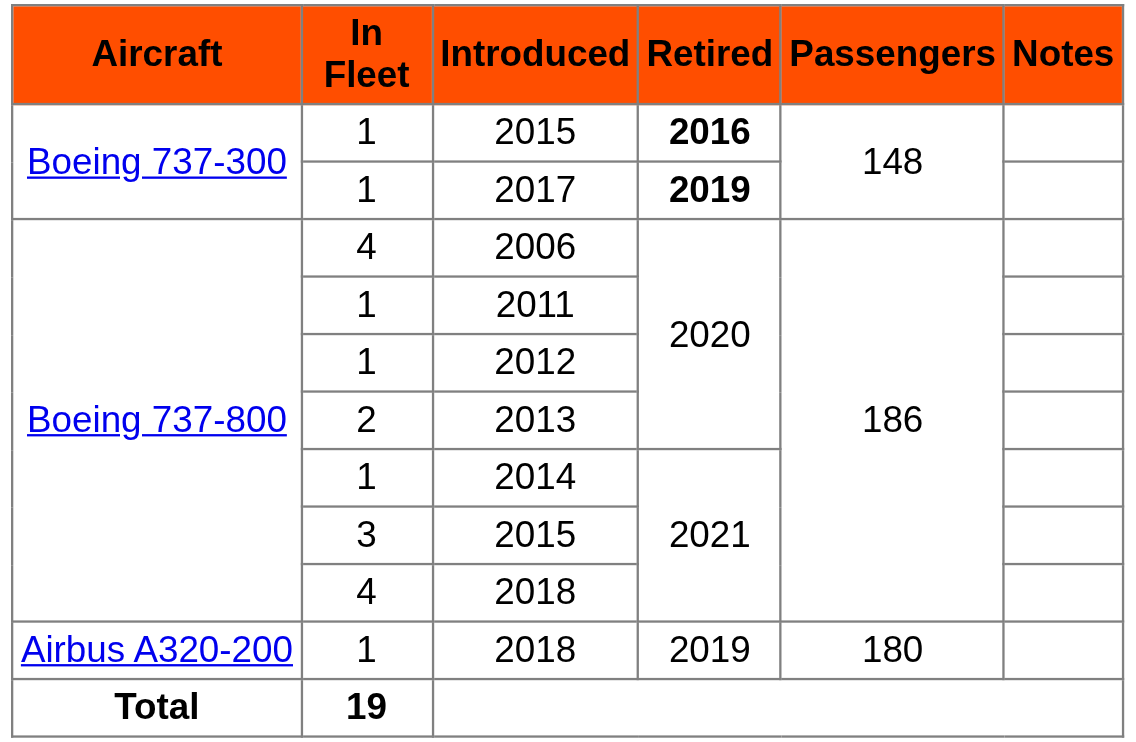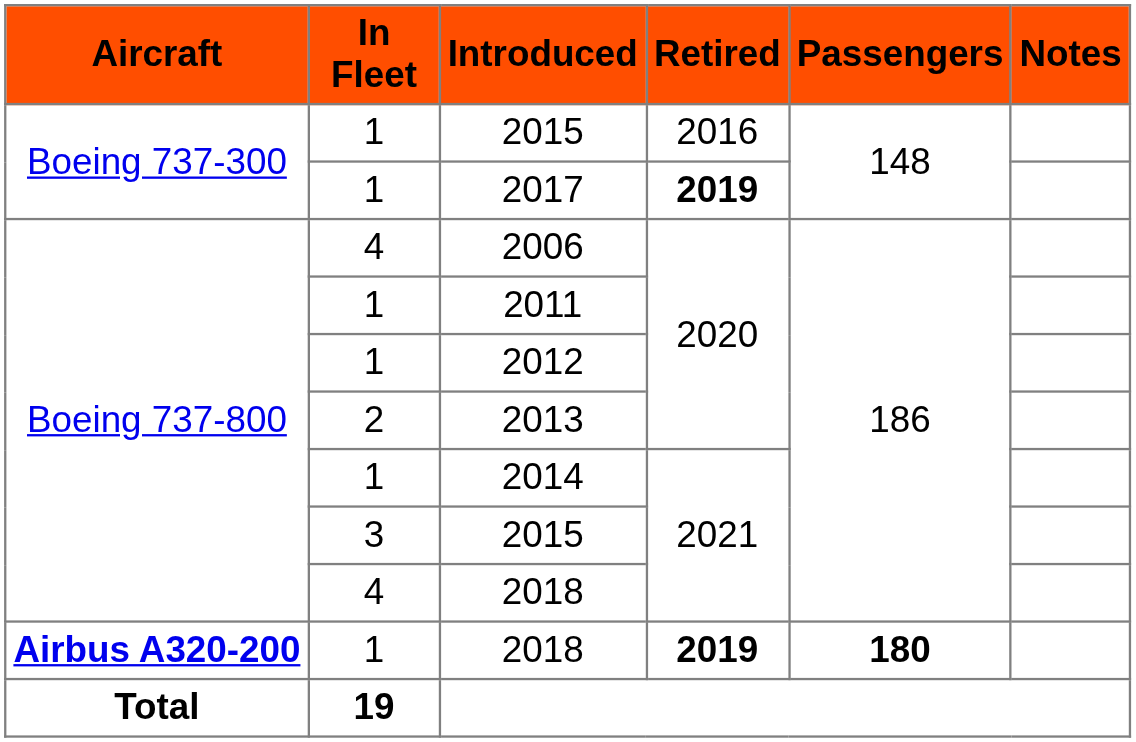(710, 132) bold -> (717, 132) normal
(157, 649) normal -> (157, 649) bold
(710, 649) normal -> (717, 649) bold
(893, 649) normal -> (900, 649) bold
